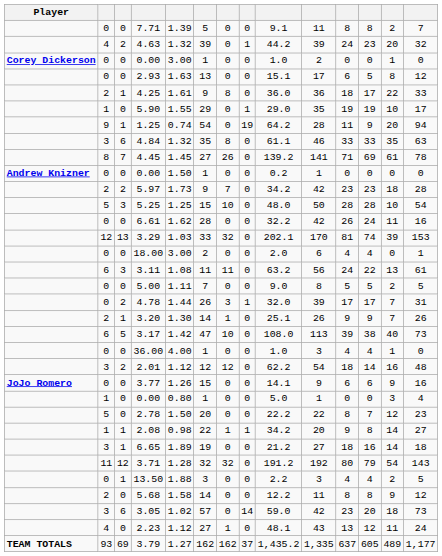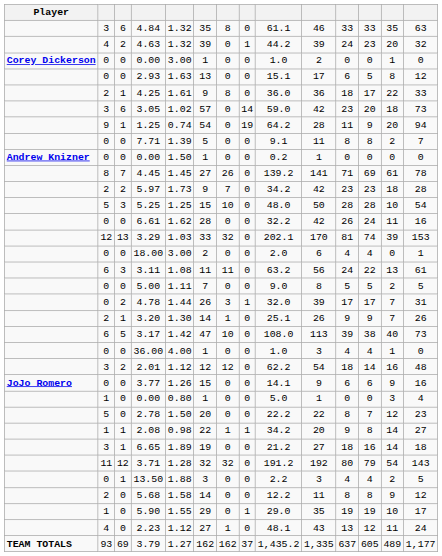rows swapped: (51, 29) <-> (51, 141)
rows swapped: (51, 512) <-> (51, 109)
rows swapped: (51, 157) <-> (48, 173)
